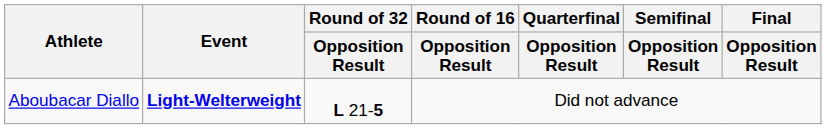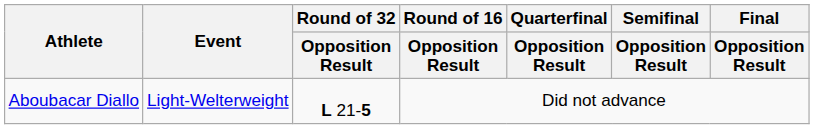(224, 101) bold -> (218, 101) normal
